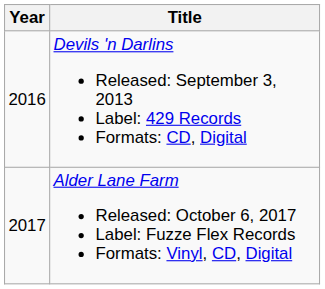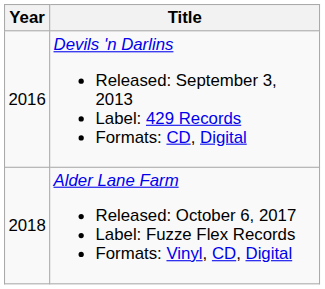(27, 225) 2017 -> (27, 225) 2018
